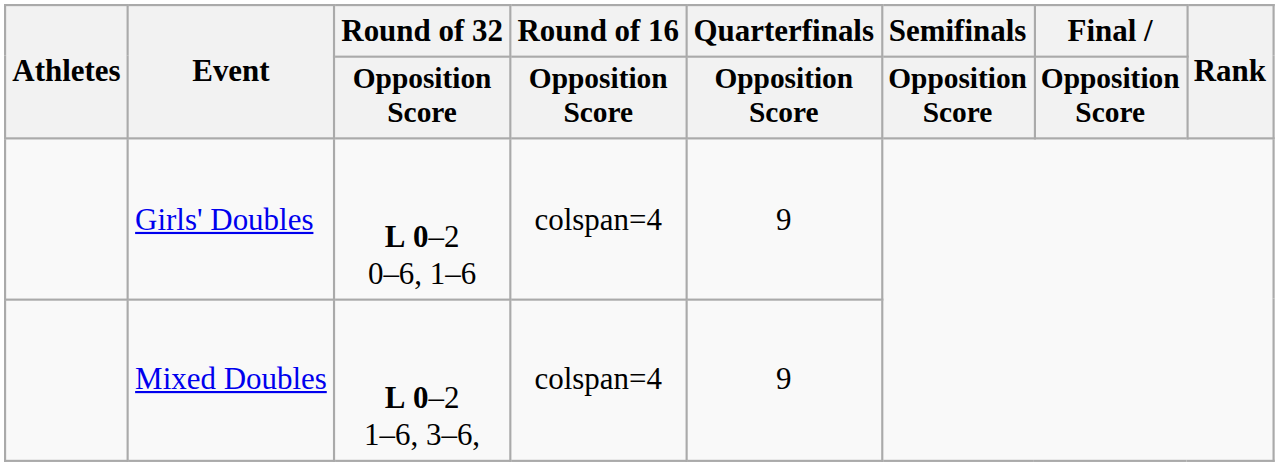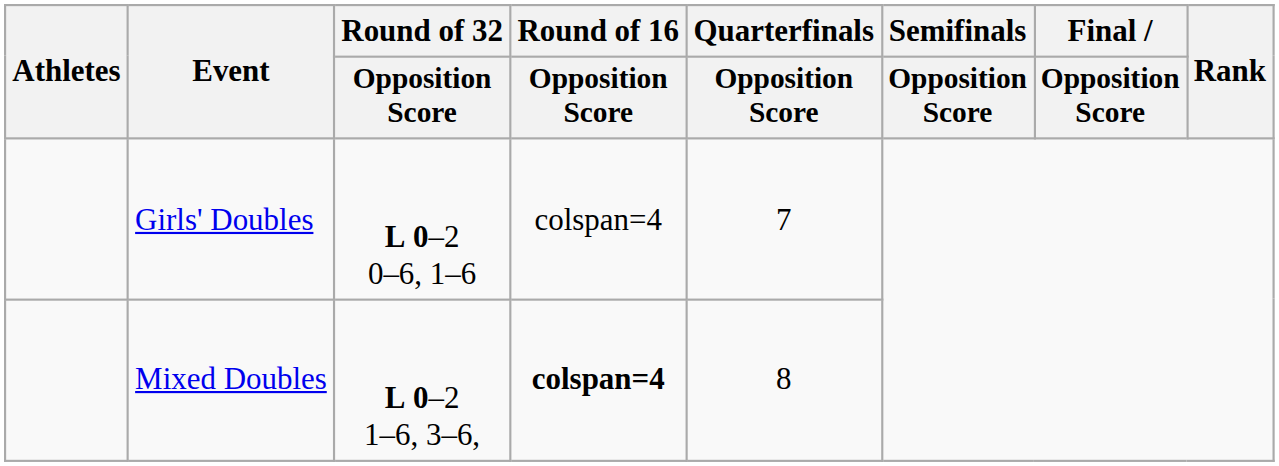(784, 219) 9 -> (784, 219) 7
(598, 379) normal -> (598, 379) bold
(784, 379) 9 -> (784, 379) 8
